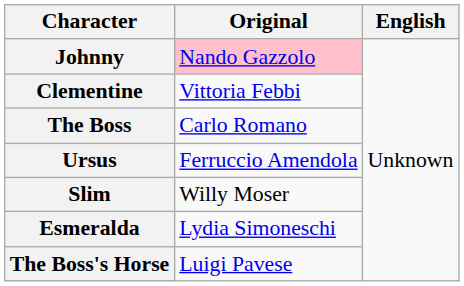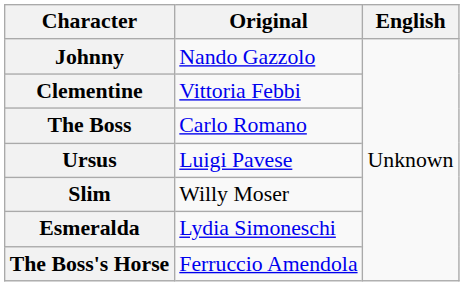(247, 56) pink background -> (247, 56) no background
(268, 159) Ferruccio Amendola -> (236, 159) Luigi Pavese
(236, 263) Luigi Pavese -> (268, 263) Ferruccio Amendola
